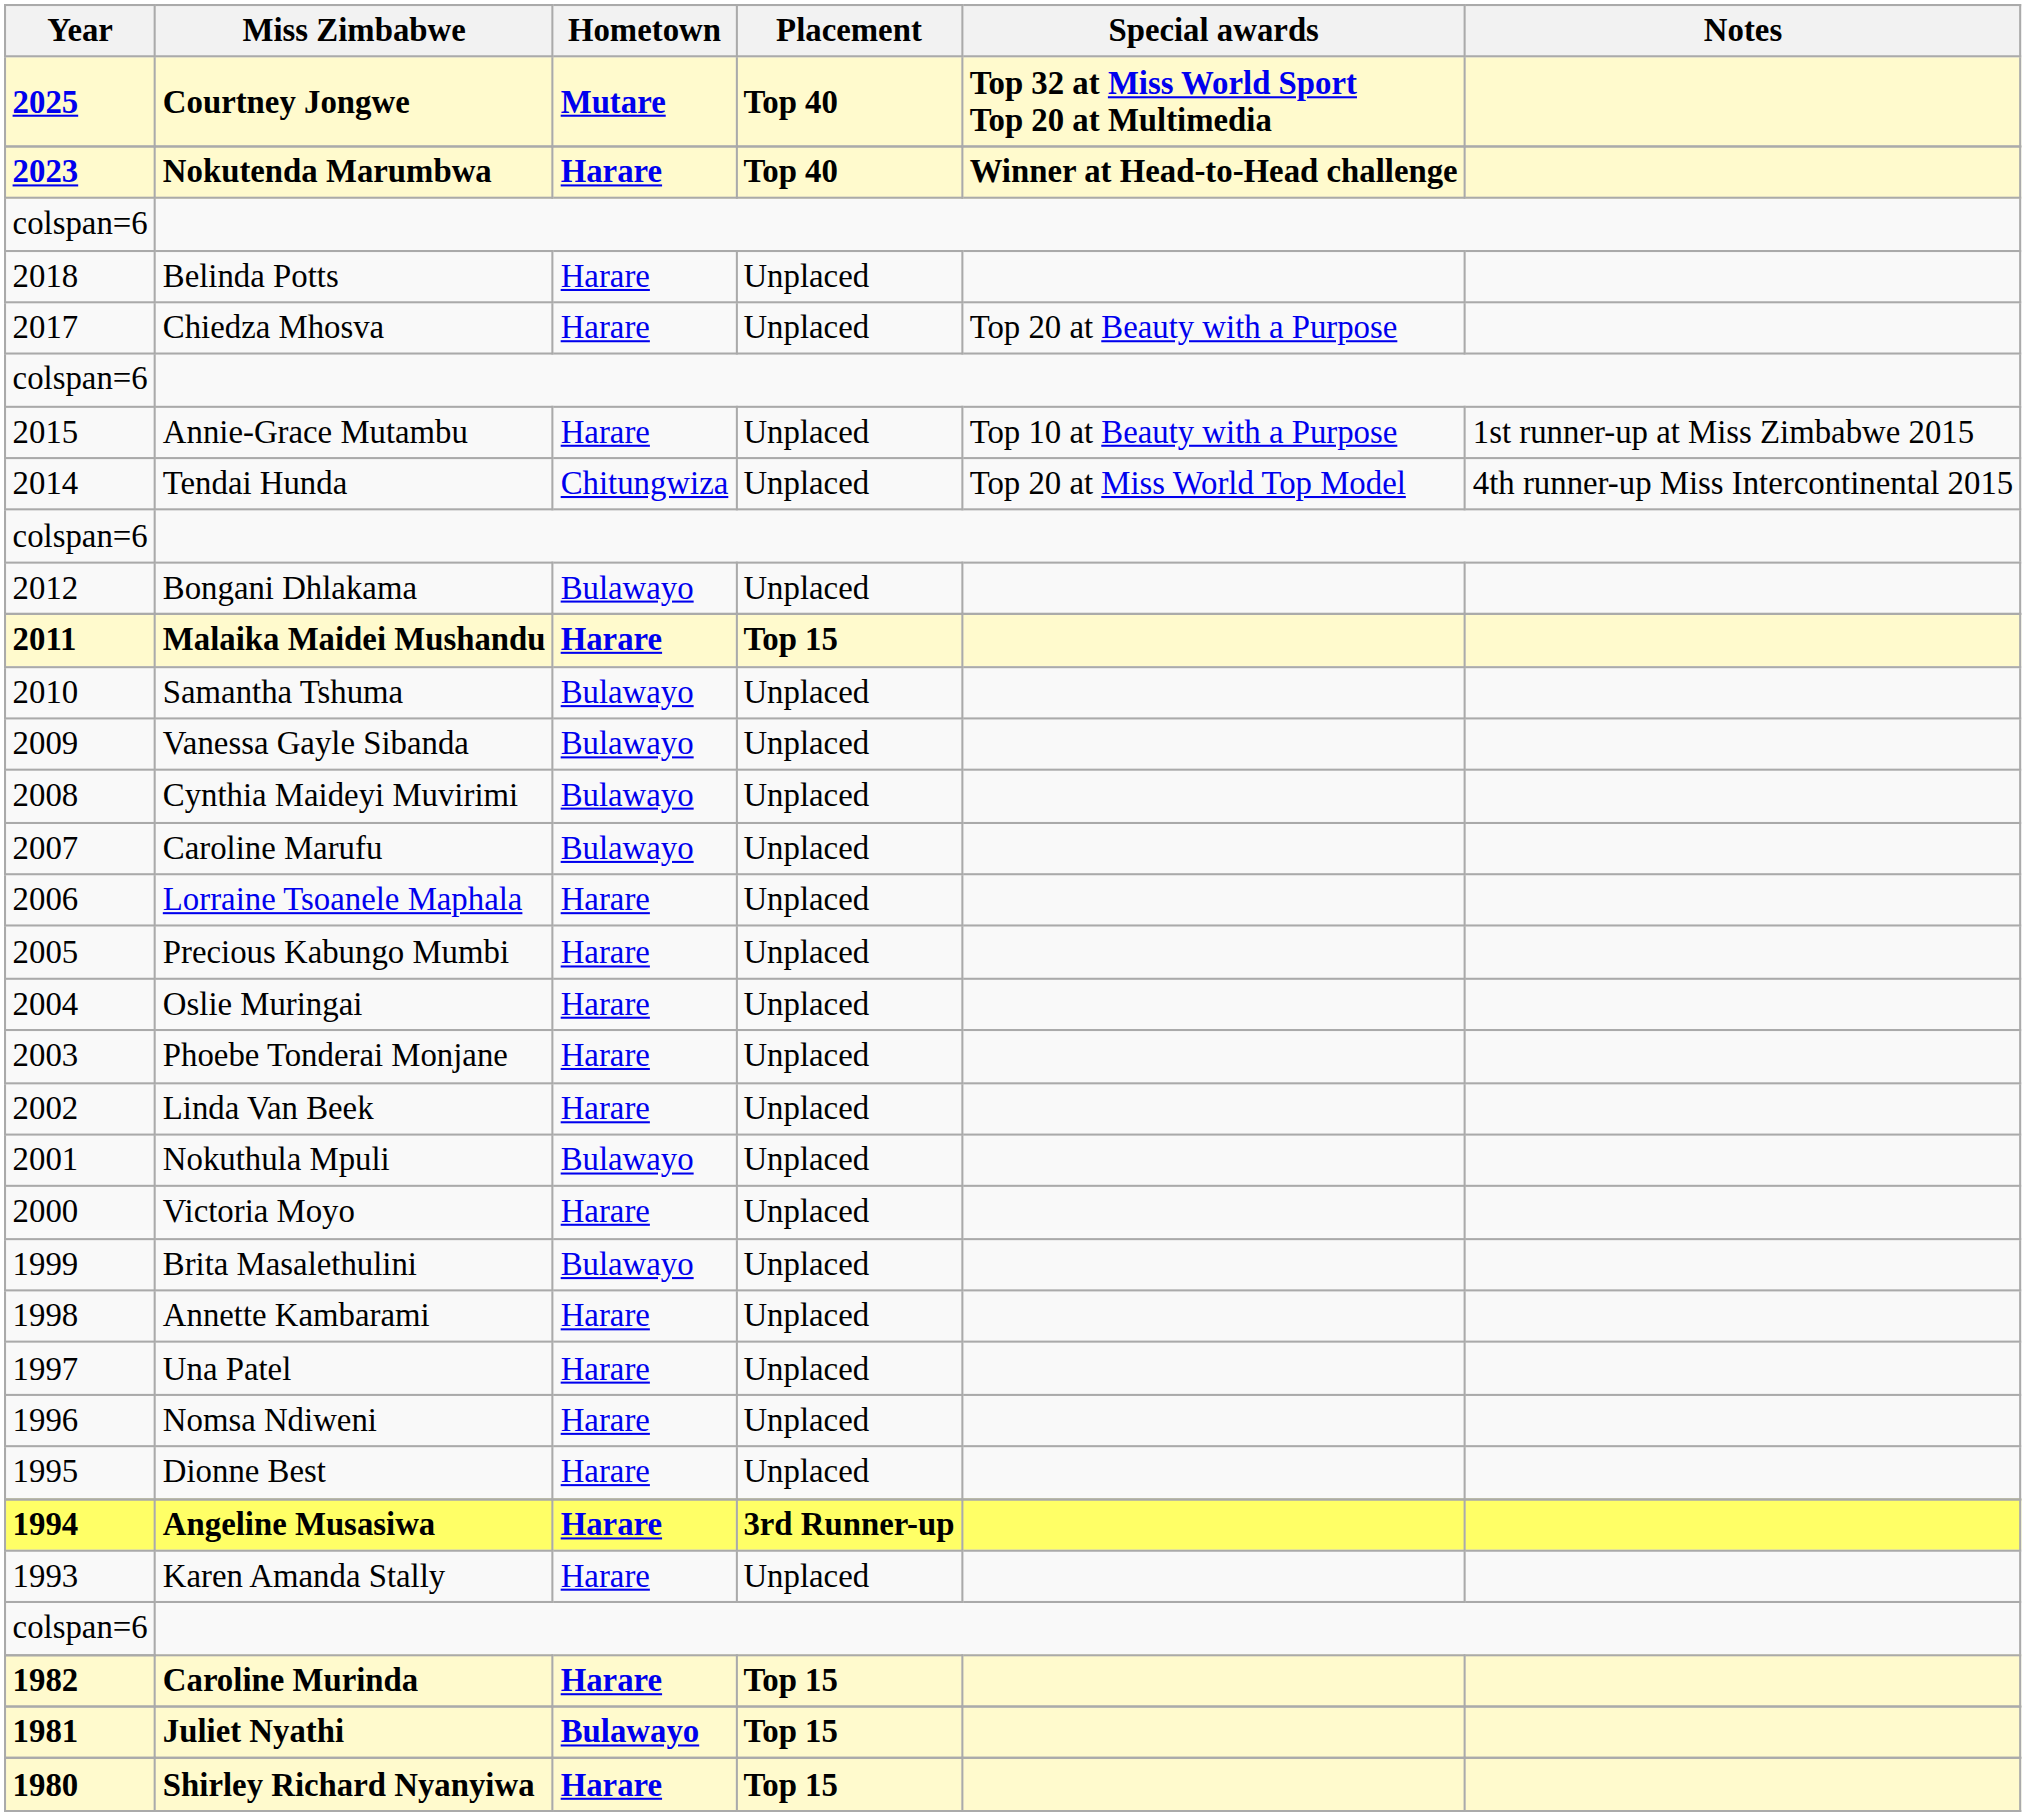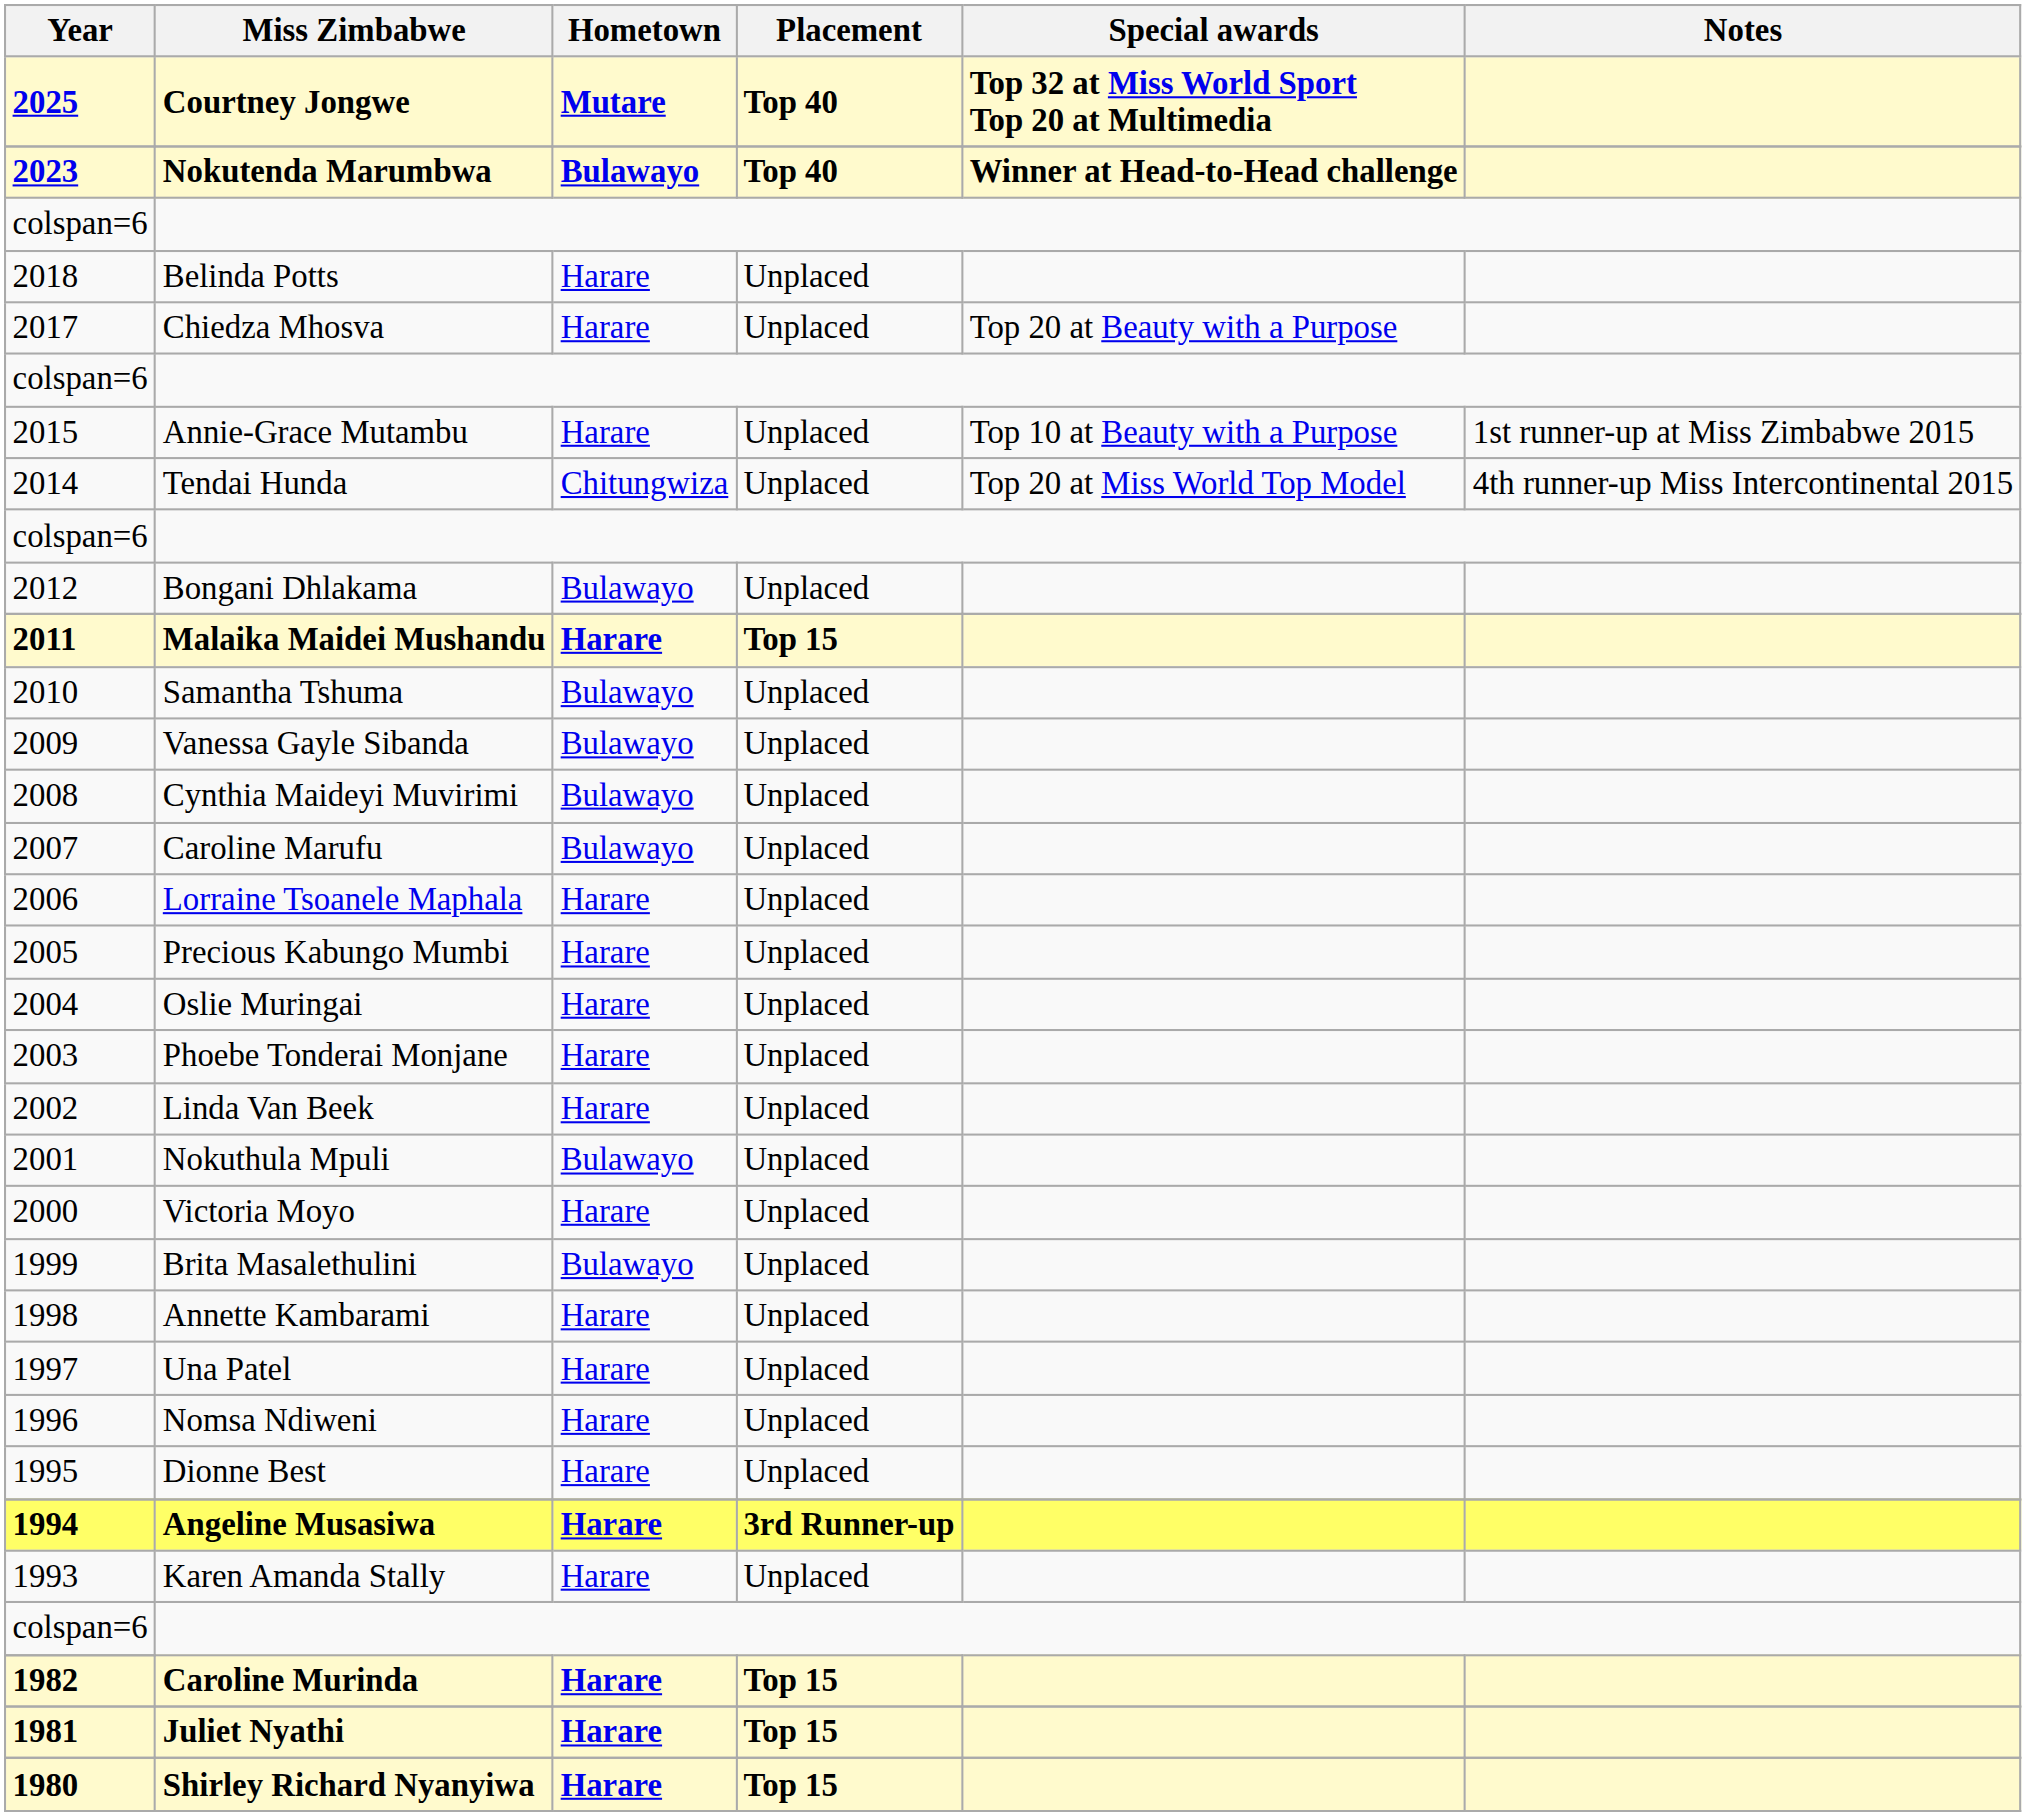(611, 171) Harare -> (630, 171) Bulawayo
(630, 1732) Bulawayo -> (611, 1732) Harare
